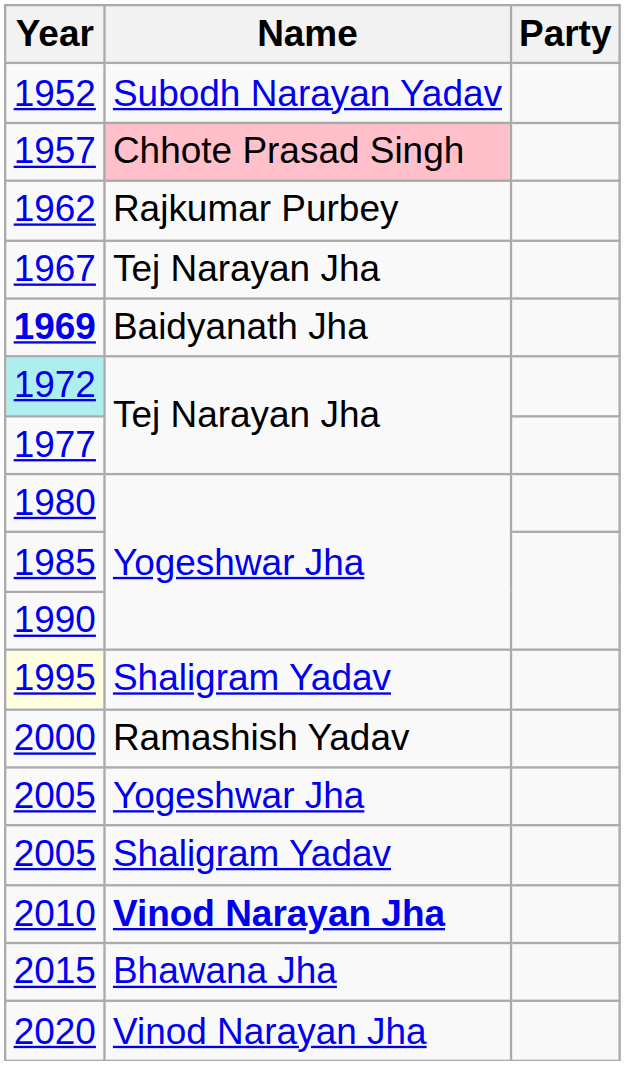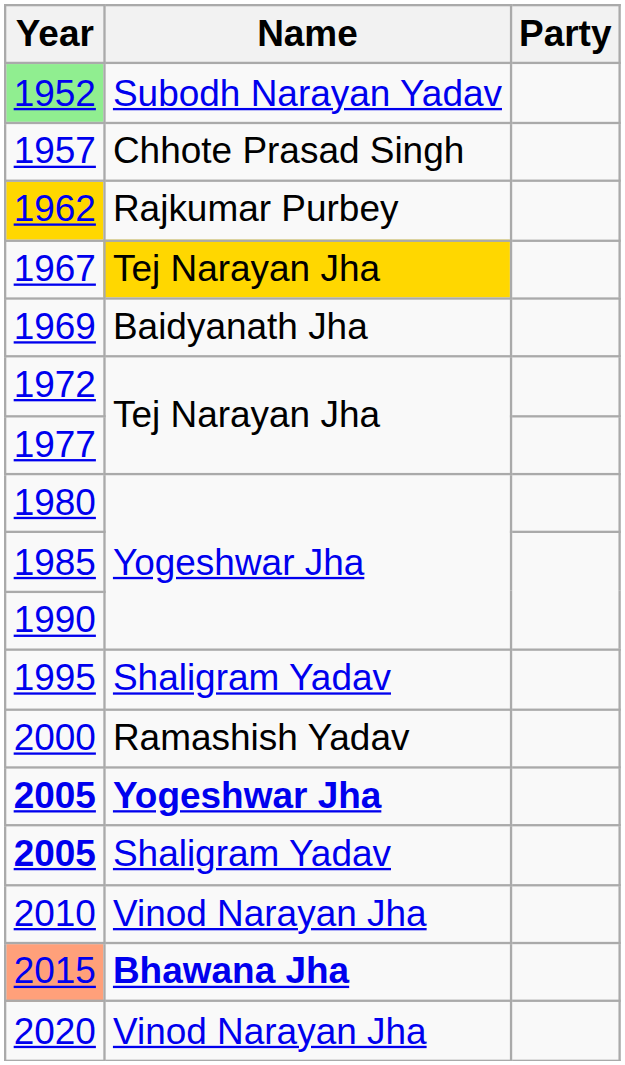(55, 92) no background -> (55, 92) lightgreen background
(289, 151) pink background -> (289, 151) no background
(55, 209) no background -> (55, 209) gold background
(246, 268) no background -> (246, 268) gold background
(55, 326) bold -> (55, 326) normal
(55, 385) paleturquoise background -> (55, 385) no background
(55, 678) lightyellow background -> (55, 678) no background
(55, 795) normal -> (55, 795) bold
(239, 795) normal -> (247, 795) bold
(55, 854) normal -> (55, 854) bold
(279, 913) bold -> (270, 913) normal
(55, 971) no background -> (55, 971) lightsalmon background
(225, 971) normal -> (231, 971) bold
